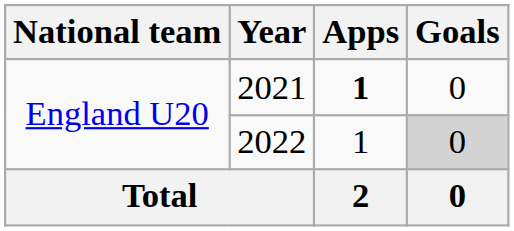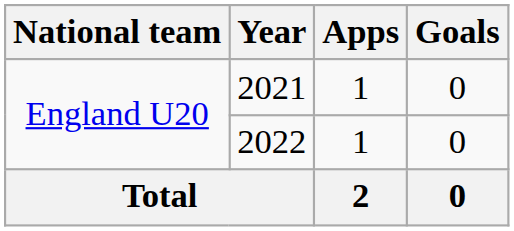(361, 86) bold -> (361, 86) normal
(457, 141) lightgrey background -> (457, 141) no background
